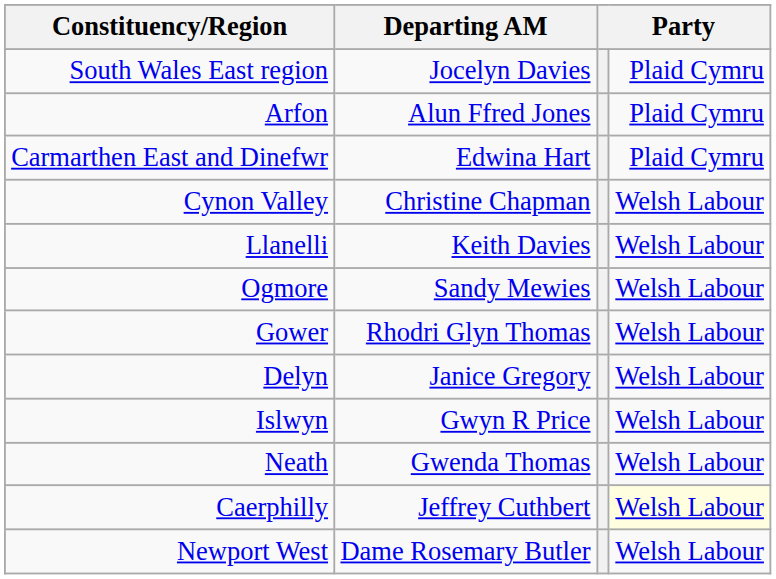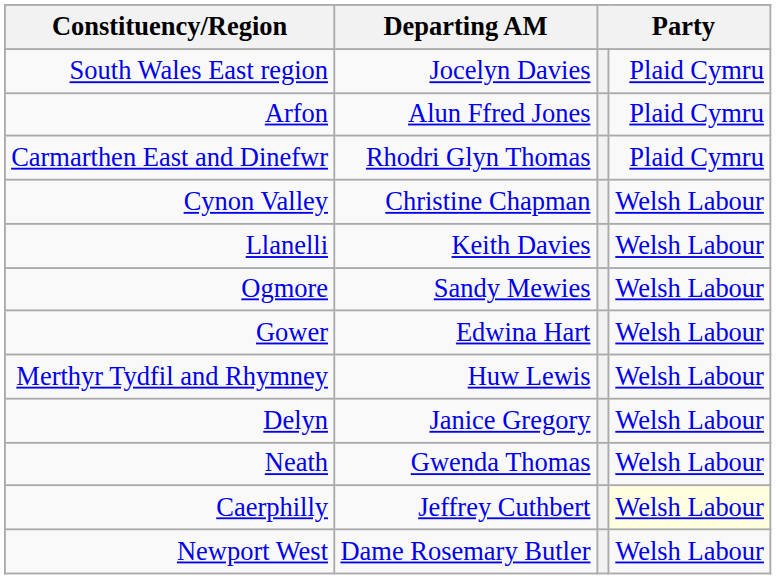(523, 157) Edwina Hart -> (478, 157) Rhodri Glyn Thomas
(478, 332) Rhodri Glyn Thomas -> (523, 332) Edwina Hart
+ row: (172, 376)
- row: (292, 420)
